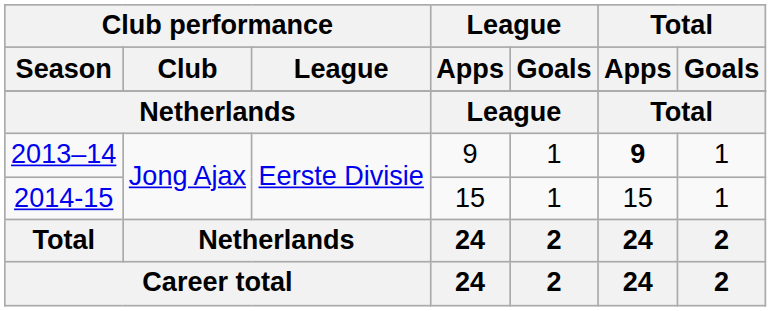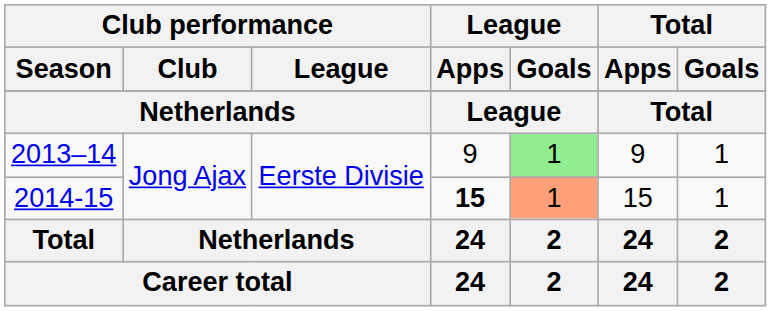(554, 154) no background -> (554, 154) lightgreen background
(638, 154) bold -> (638, 154) normal
(470, 197) normal -> (470, 197) bold
(554, 197) no background -> (554, 197) lightsalmon background
